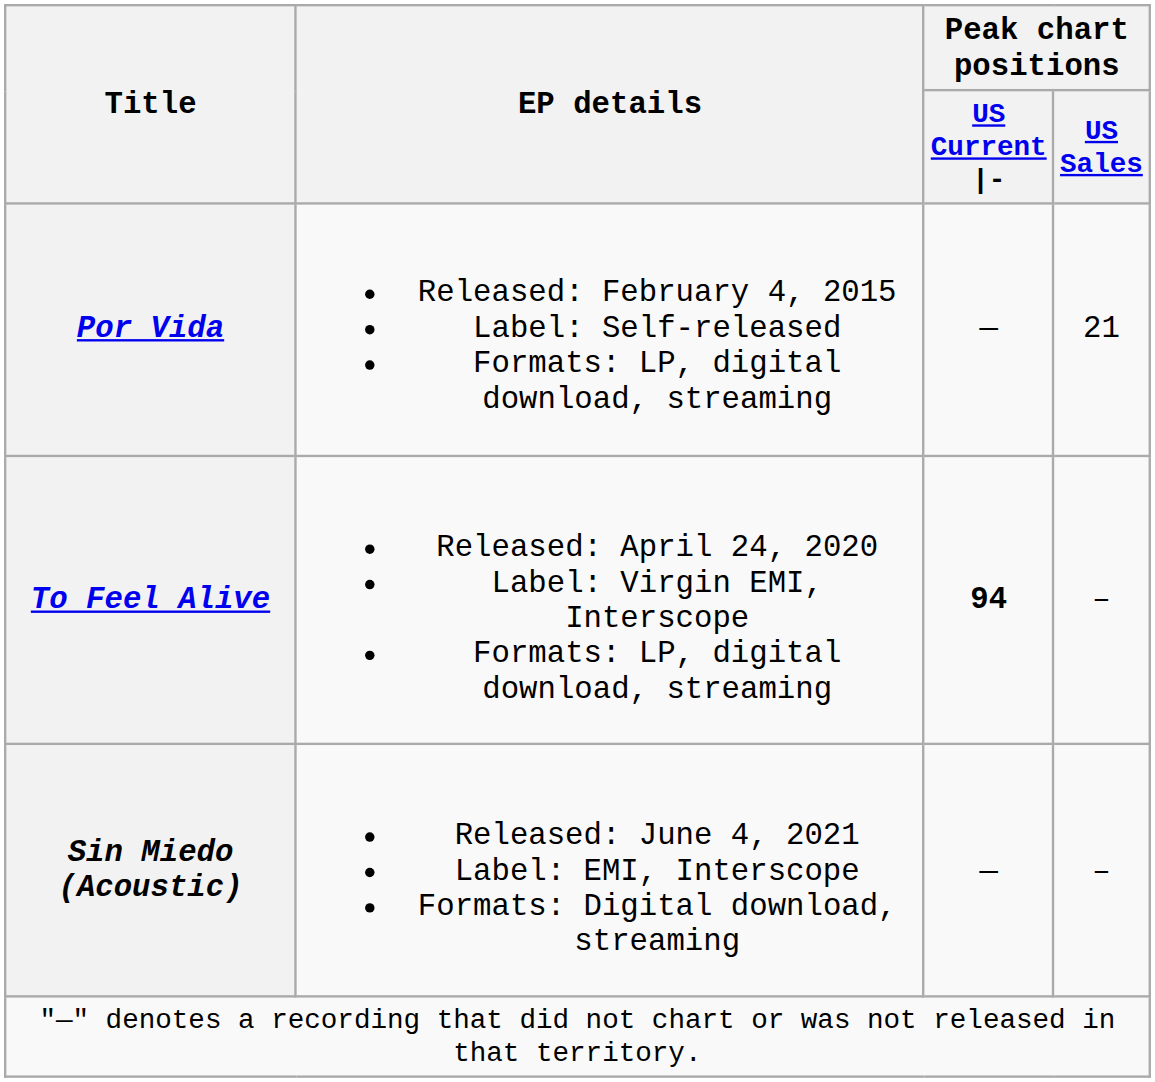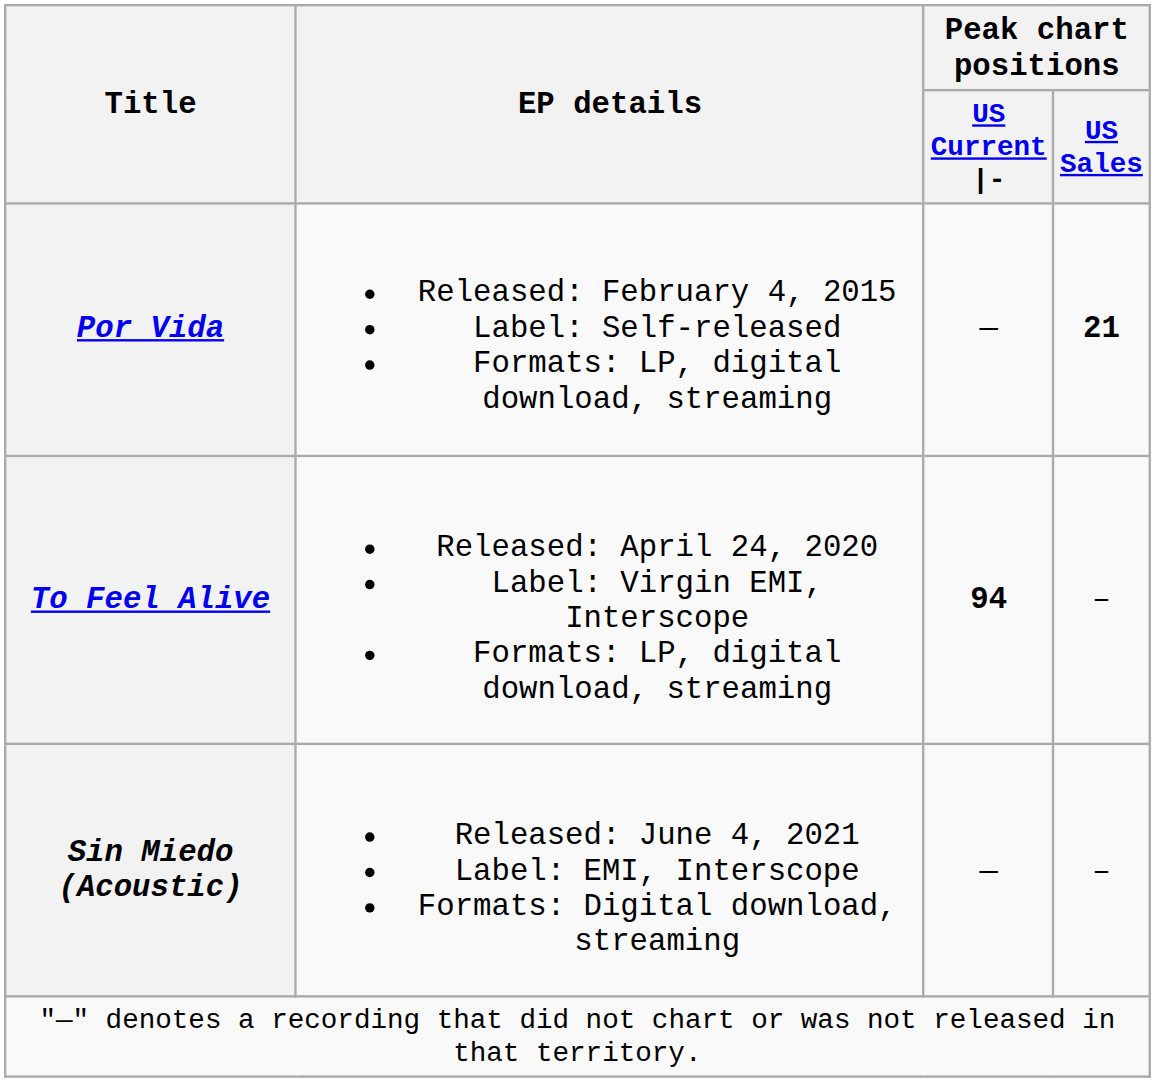(1101, 330) normal -> (1101, 330) bold
